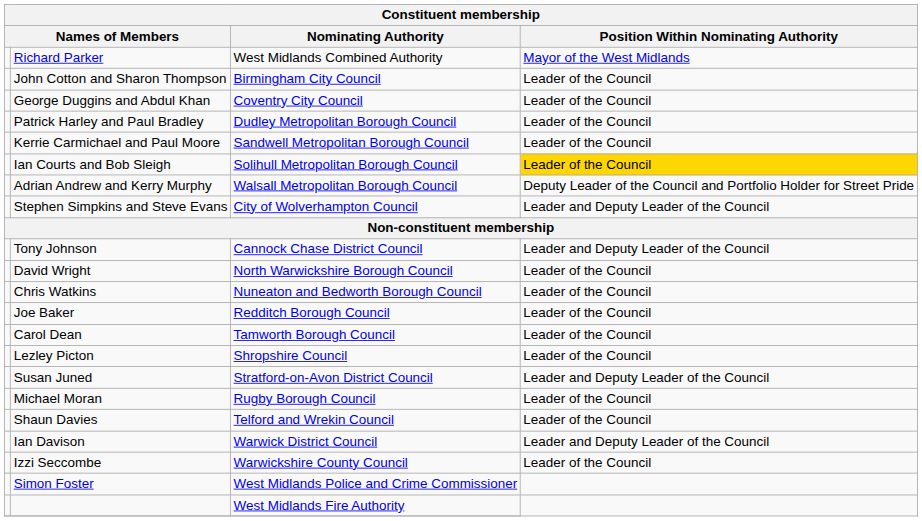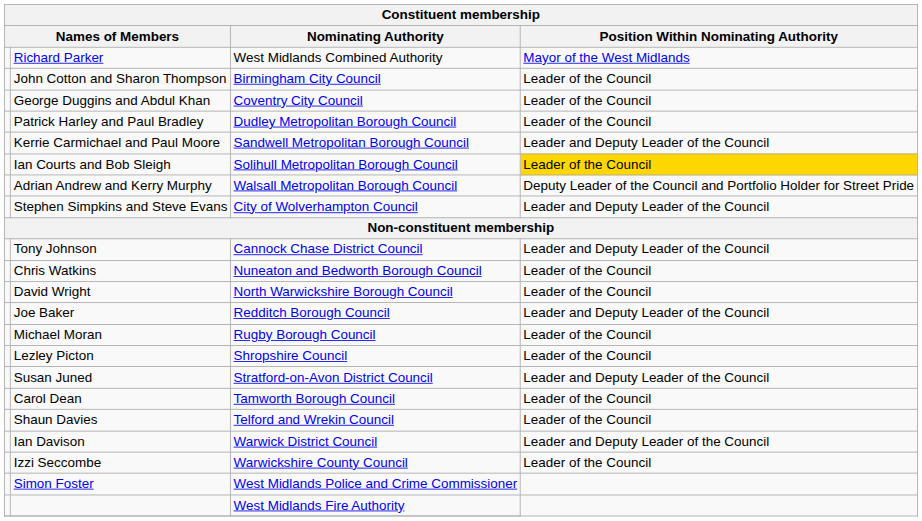(587, 143) Leader of the Council -> (646, 143) Leader and Deputy Leader of the Council
rows swapped: (52, 270) <-> (55, 292)
(587, 313) Leader of the Council -> (646, 313) Leader and Deputy Leader of the Council
rows swapped: (58, 398) <-> (48, 334)
